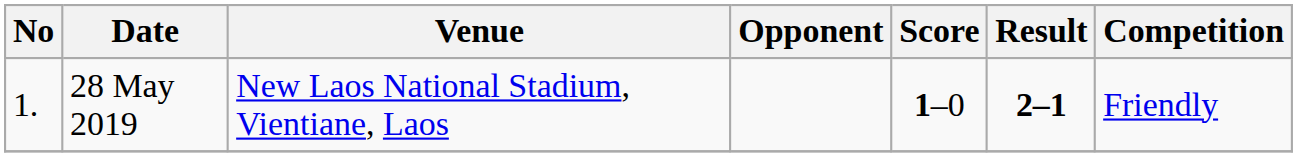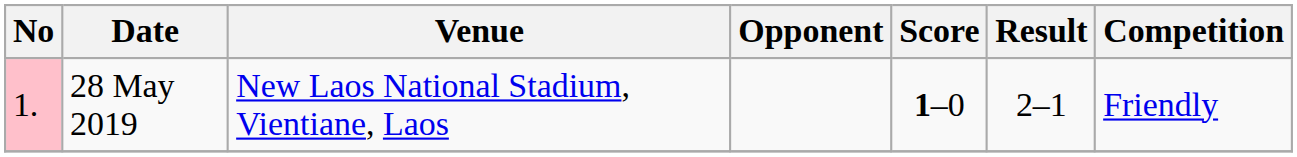(26, 104) no background -> (26, 104) pink background
(1041, 104) bold -> (1041, 104) normal
